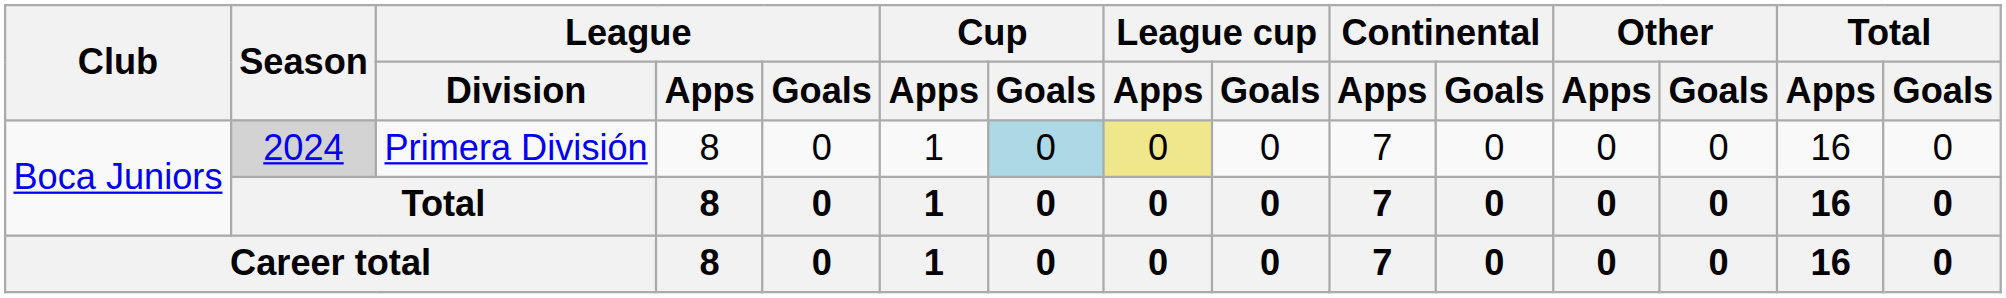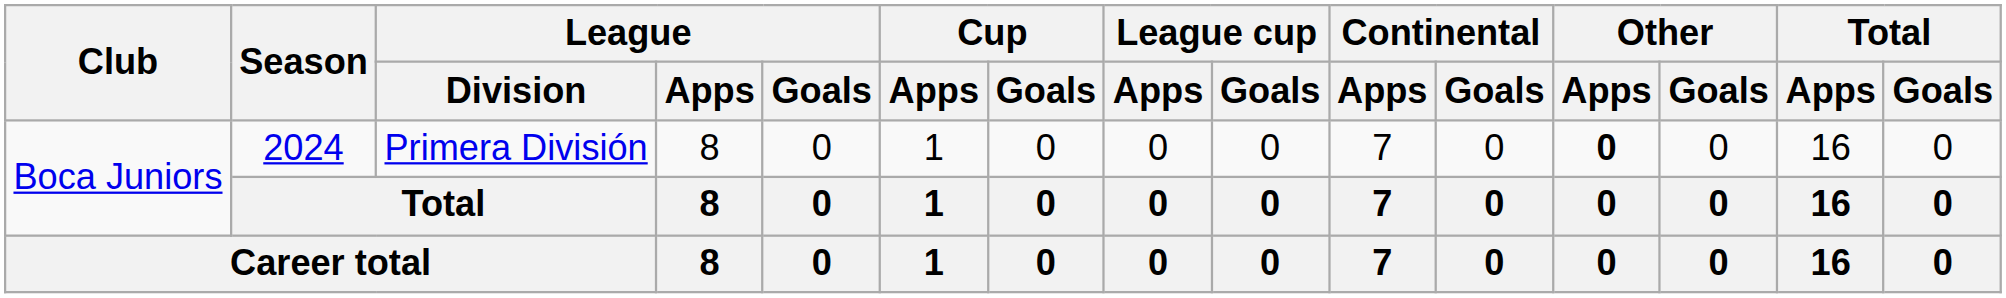(303, 147) lightgrey background -> (303, 147) no background
(1046, 147) lightblue background -> (1046, 147) no background
(1158, 147) khaki background -> (1158, 147) no background
(1607, 147) normal -> (1607, 147) bold
